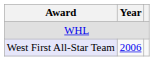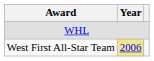(61, 47) lavender background -> (61, 47) no background
(131, 47) no background -> (131, 47) khaki background
